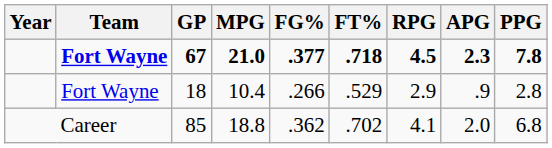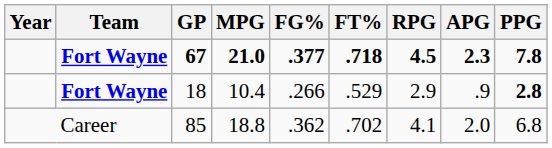(110, 91) normal -> (114, 91) bold
(529, 91) normal -> (529, 91) bold
